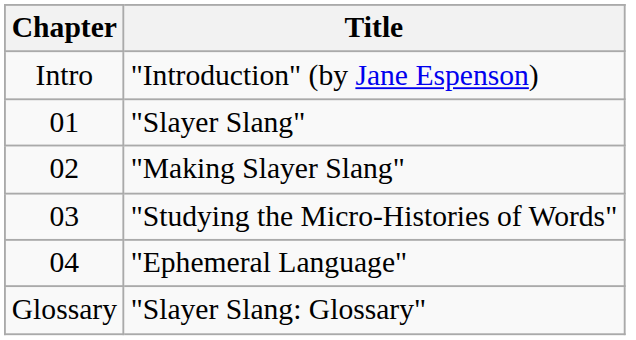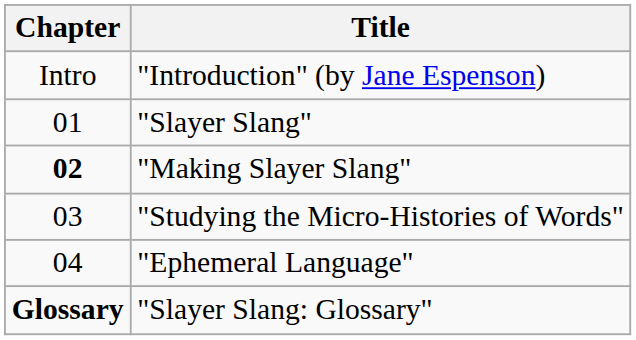(64, 168) normal -> (68, 168) bold
(64, 309) normal -> (68, 309) bold
